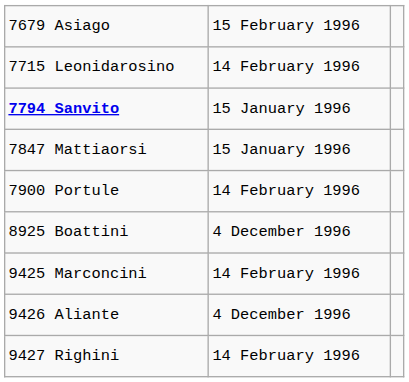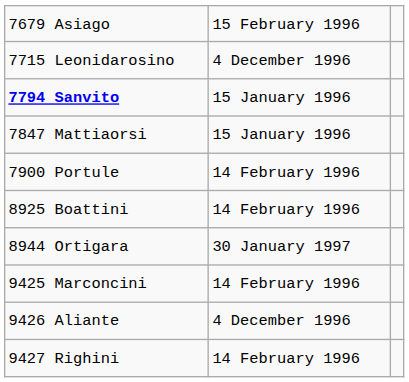(286, 67) 14 February 1996 -> (282, 61) 4 December 1996
(282, 232) 4 December 1996 -> (286, 209) 14 February 1996
+ row: (68, 246)
